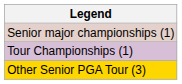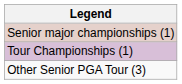(76, 70) gold background -> (76, 70) no background
